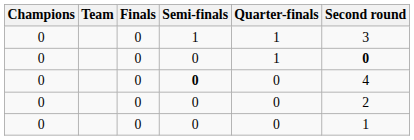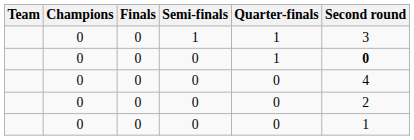columns swapped: (97, 15) <-> (41, 15)
(195, 80) bold -> (195, 80) normal
